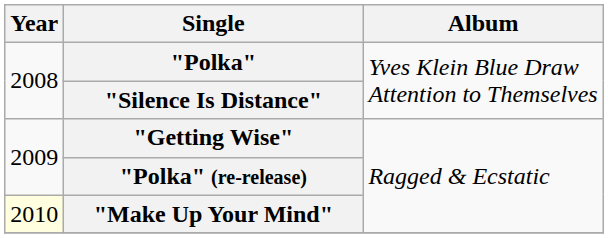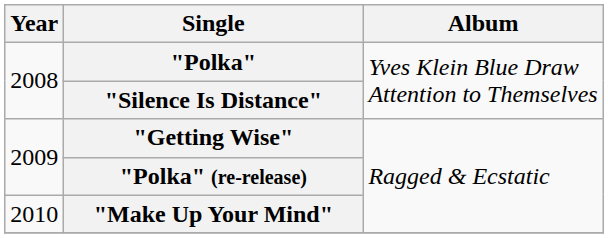(34, 213) lightyellow background -> (34, 213) no background
